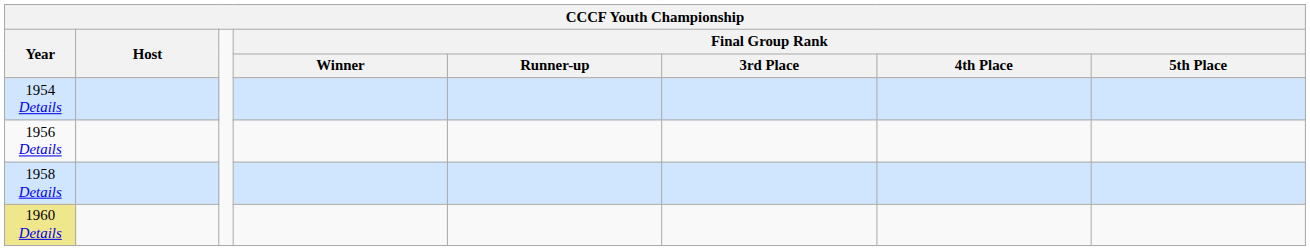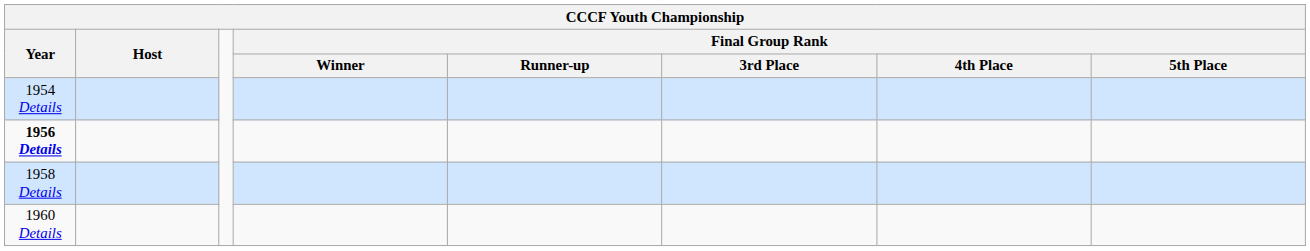(40, 141) normal -> (40, 141) bold
(40, 225) khaki background -> (40, 225) no background
